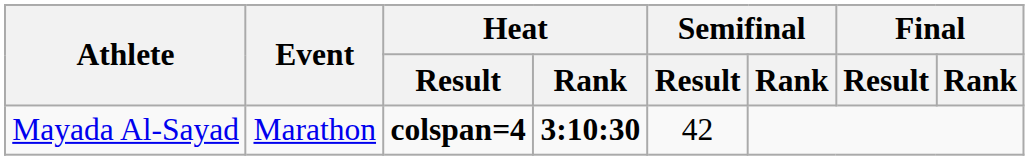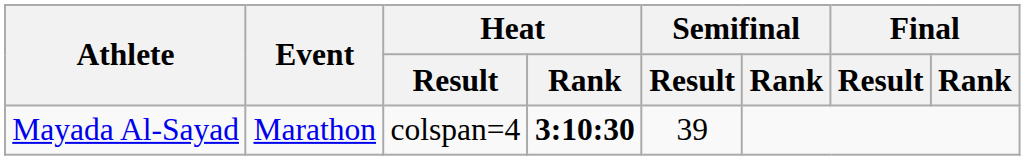(458, 129) bold -> (455, 129) normal
(698, 129) 42 -> (692, 129) 39
